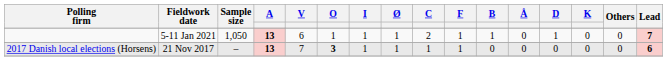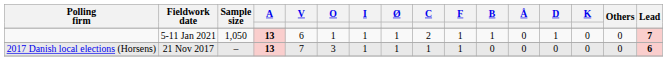(333, 50) bold -> (333, 50) normal
